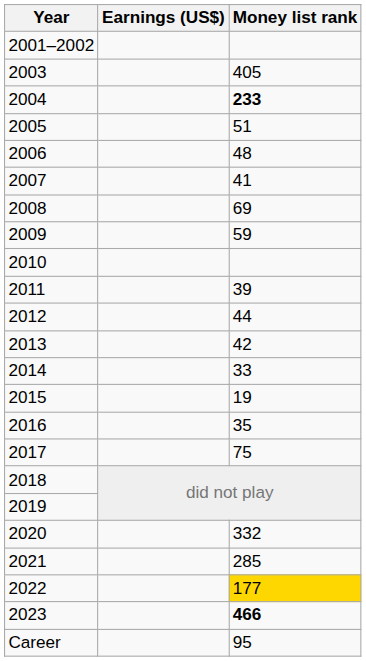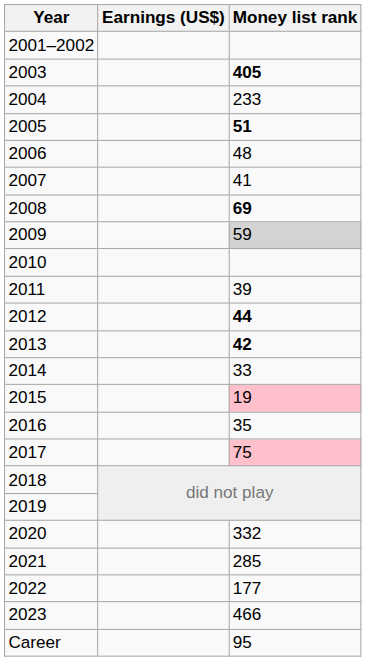(247, 72) normal -> (247, 72) bold
(247, 99) bold -> (247, 99) normal
(242, 126) normal -> (242, 126) bold
(242, 208) normal -> (242, 208) bold
(242, 235) no background -> (242, 235) lightgrey background
(242, 316) normal -> (242, 316) bold
(242, 343) normal -> (242, 343) bold
(242, 398) no background -> (242, 398) pink background
(242, 452) no background -> (242, 452) pink background
(247, 588) gold background -> (247, 588) no background
(247, 615) bold -> (247, 615) normal
